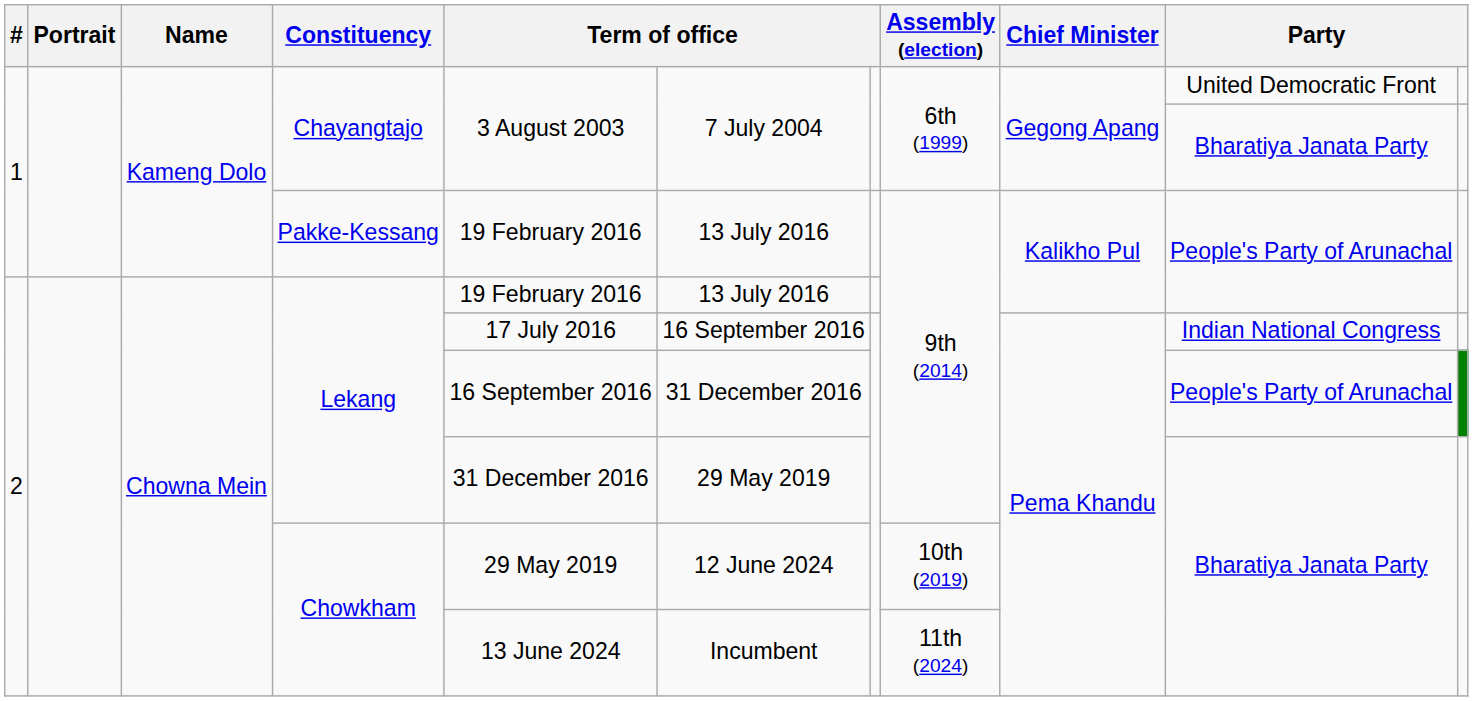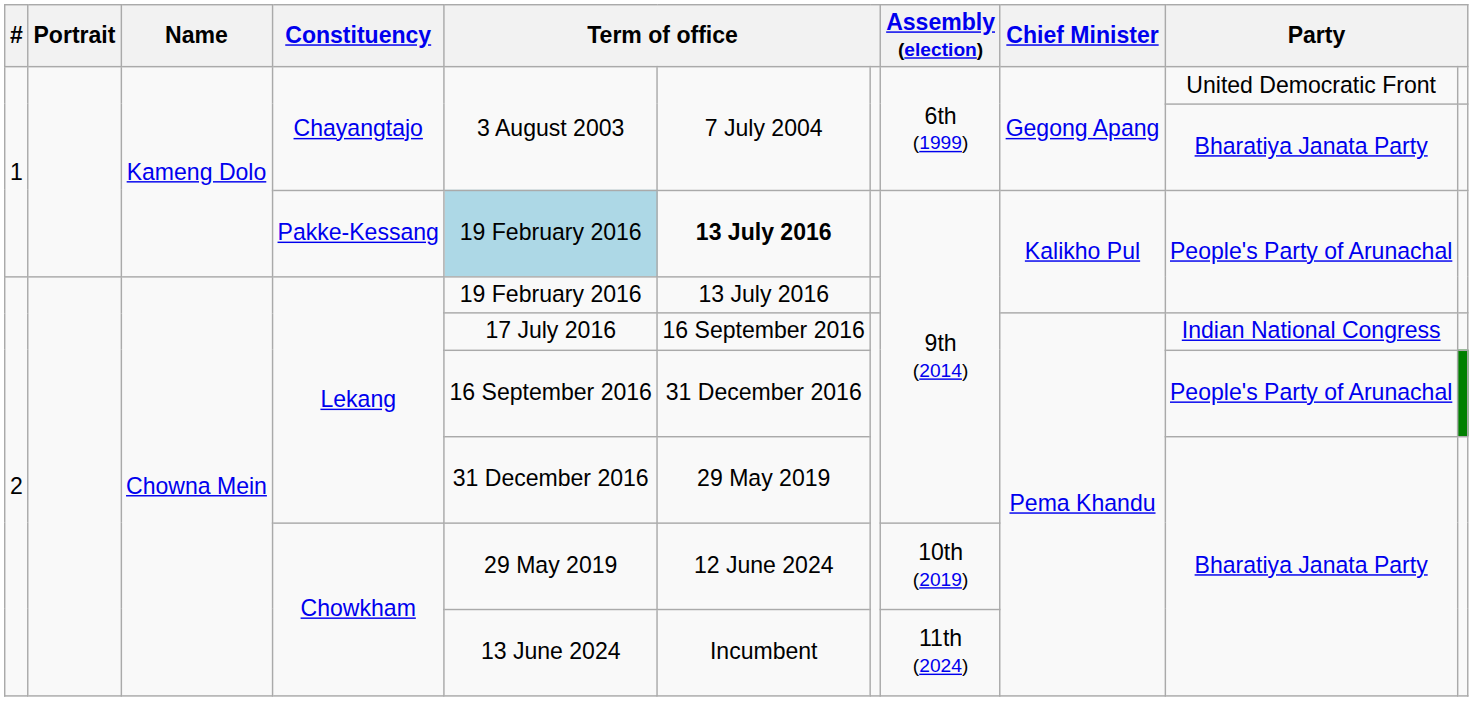(551, 233) no background -> (551, 233) lightblue background
(764, 233) normal -> (764, 233) bold
